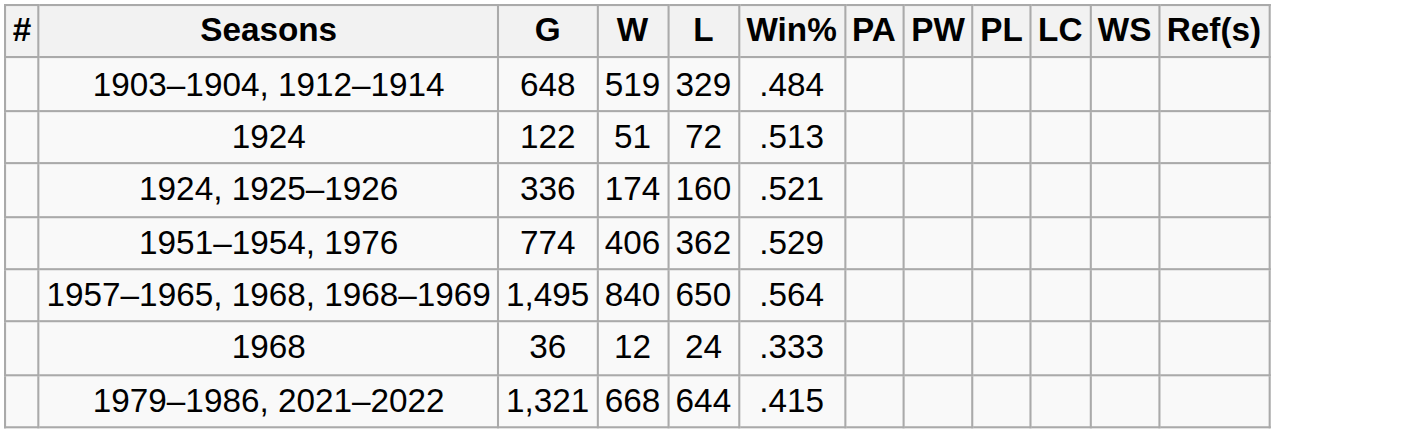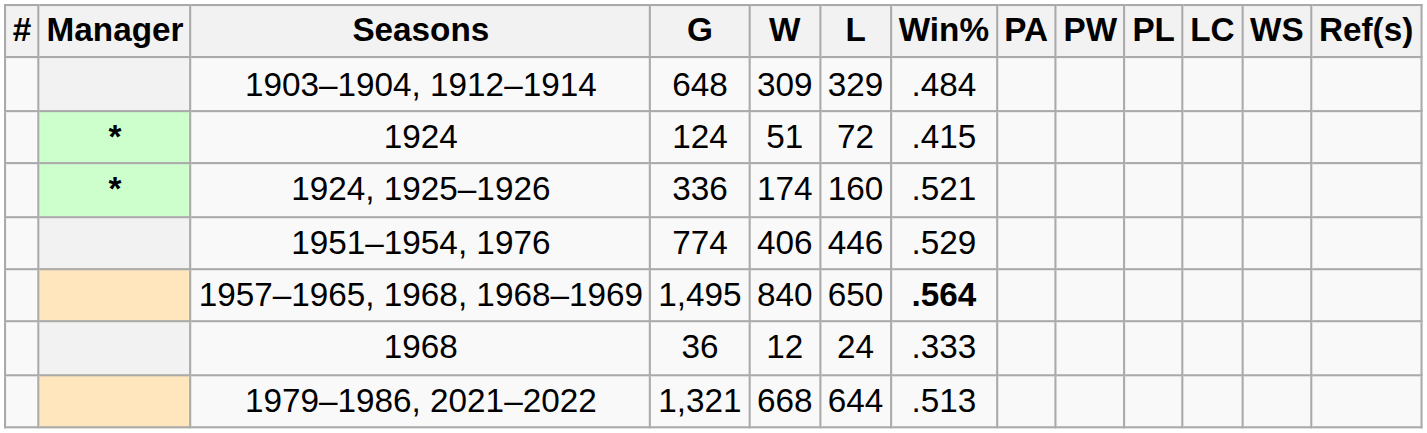+ column: (115, 30)
(633, 83) 519 -> (785, 83) 309
(548, 136) 122 -> (700, 136) 124
(792, 136) .513 -> (944, 136) .415
(703, 242) 362 -> (856, 242) 446
(792, 294) normal -> (944, 294) bold
(792, 400) .415 -> (944, 400) .513
